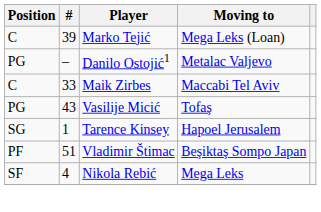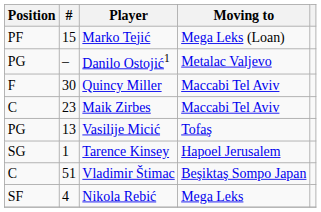(12, 37) C -> (15, 37) PF
(69, 37) 39 -> (69, 37) 15
+ row: (122, 85)
(69, 85) 33 -> (69, 107) 23
(69, 107) 43 -> (69, 129) 13
(15, 151) PF -> (12, 173) C
